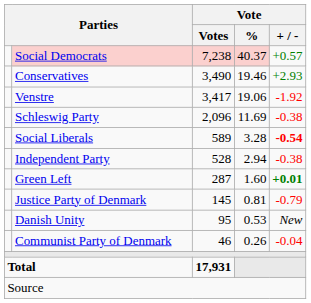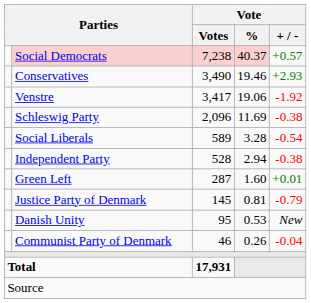(289, 138) bold -> (289, 138) normal
(287, 179) bold -> (287, 179) normal
